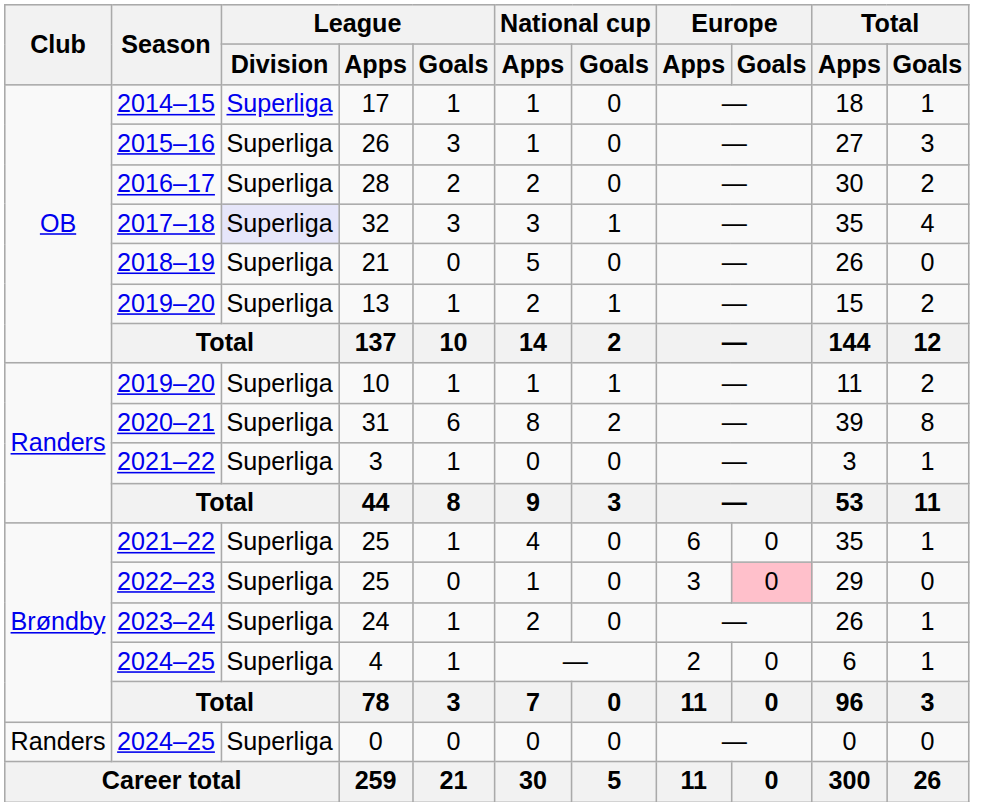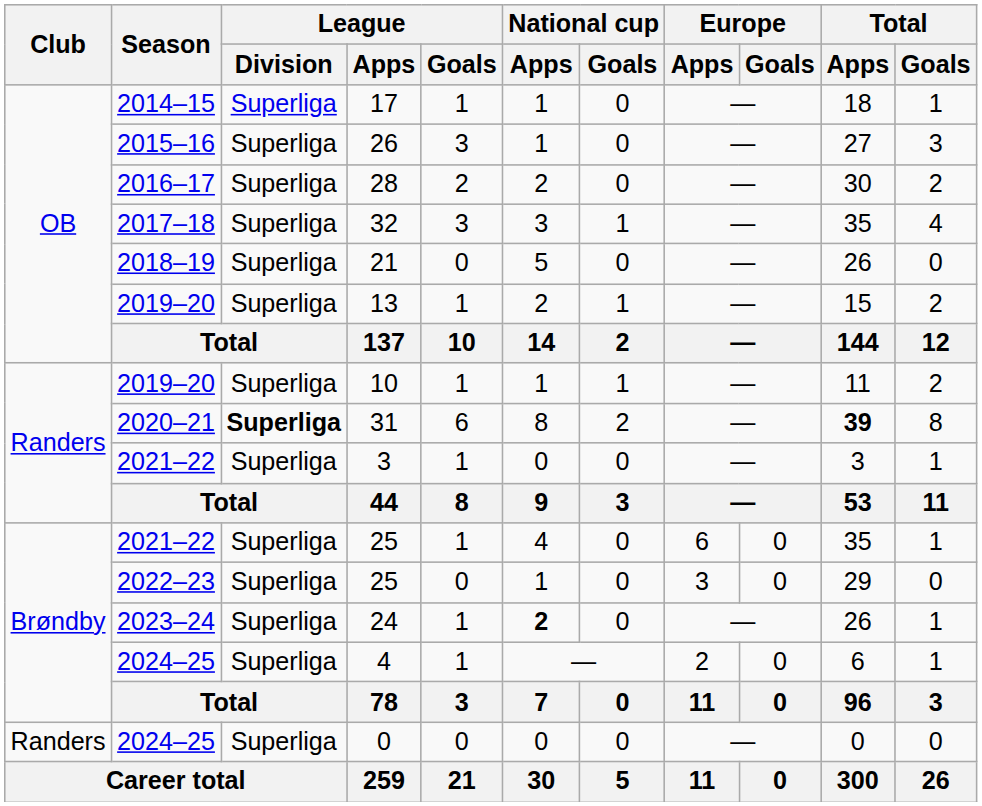(280, 223) lavender background -> (284, 223) no background
(280, 422) normal -> (284, 422) bold
(849, 422) normal -> (858, 422) bold
(772, 582) pink background -> (780, 582) no background
(533, 622) normal -> (541, 622) bold
